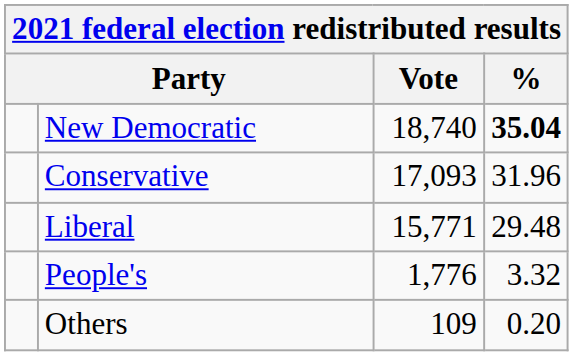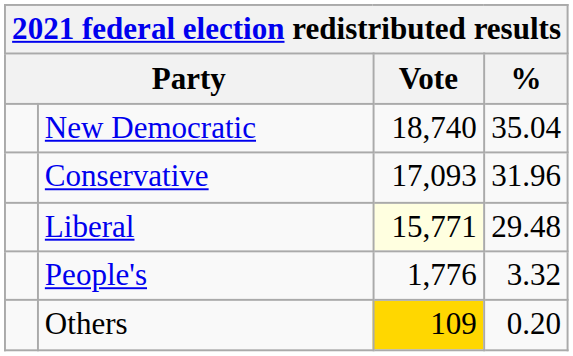(526, 127) bold -> (526, 127) normal
(434, 226) no background -> (434, 226) lightyellow background
(454, 324) no background -> (454, 324) gold background
